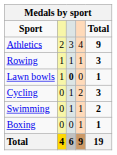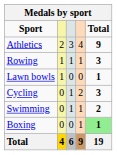(71, 77) bold -> (71, 77) normal
(98, 126) no background -> (98, 126) lightgreen background
